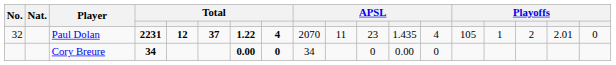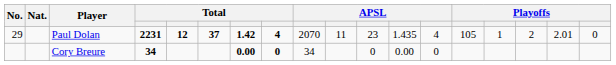(17, 34) 32 -> (17, 34) 29
(246, 34) 1.22 -> (246, 34) 1.42
